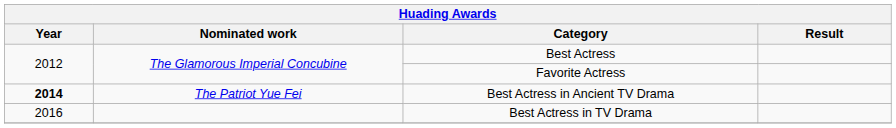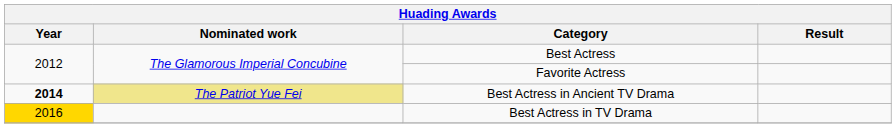(248, 93) no background -> (248, 93) khaki background
(49, 113) no background -> (49, 113) gold background
